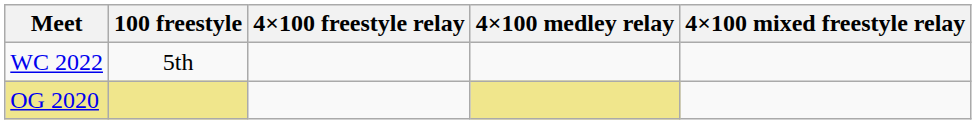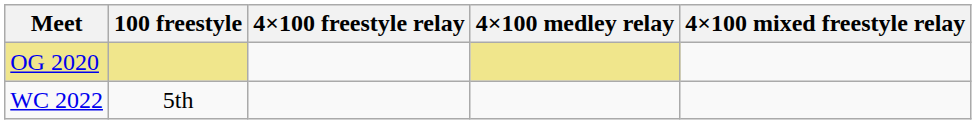rows swapped: (55, 99) <-> (57, 61)
